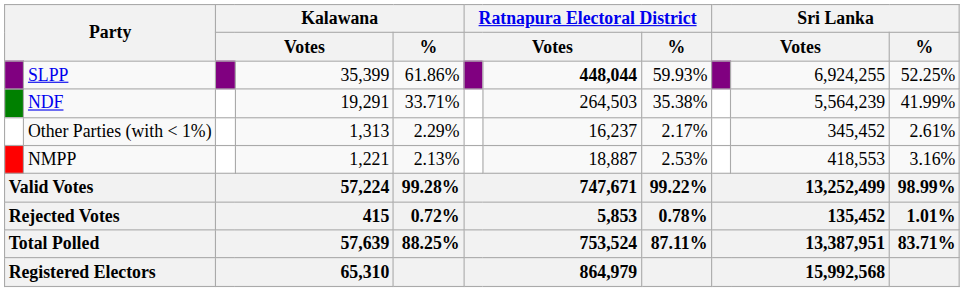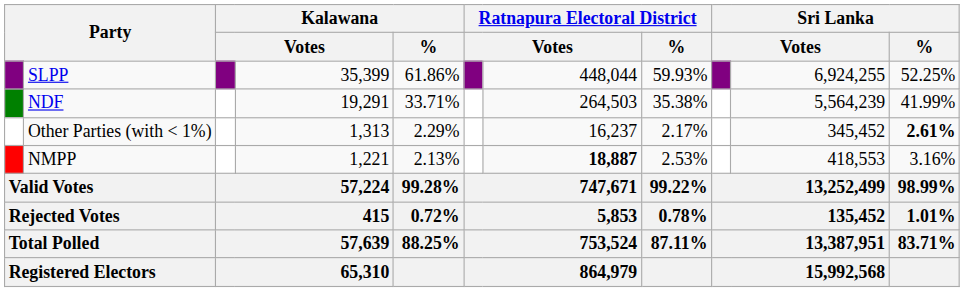(608, 74) bold -> (608, 74) normal
(932, 131) normal -> (931, 131) bold
(613, 159) normal -> (613, 159) bold
